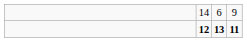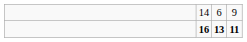(204, 29) 12 -> (204, 29) 16
